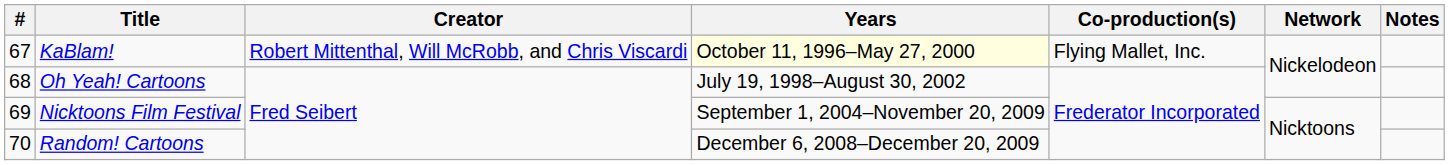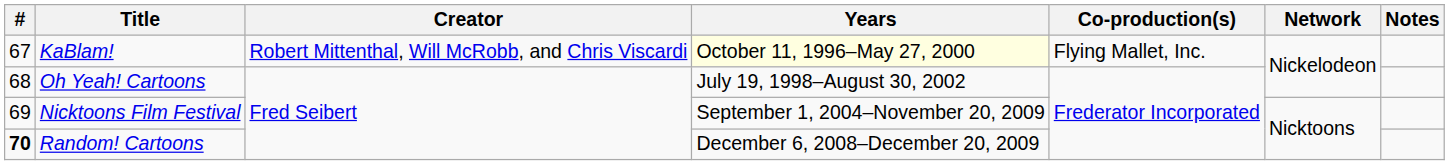(20, 143) normal -> (20, 143) bold
